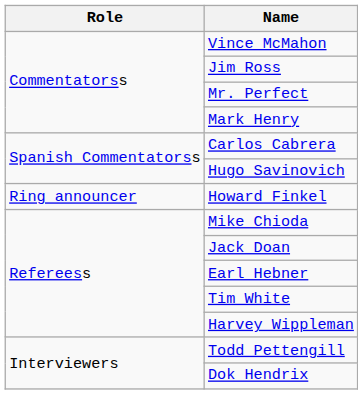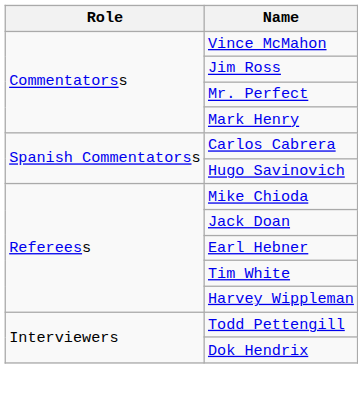- row: (267, 197)
